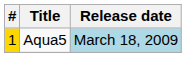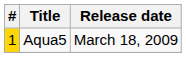(126, 40) lightblue background -> (126, 40) no background
